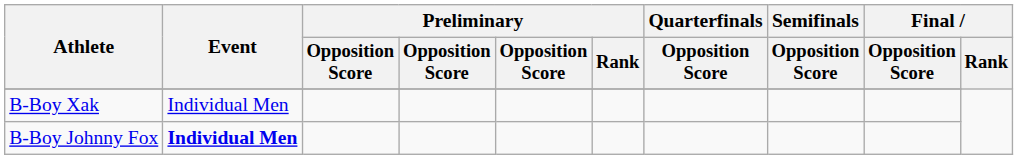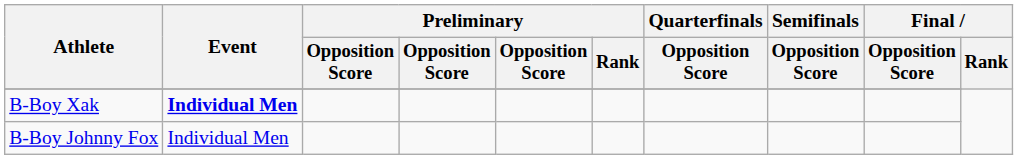(228, 105) normal -> (232, 105) bold
(232, 137) bold -> (228, 137) normal
